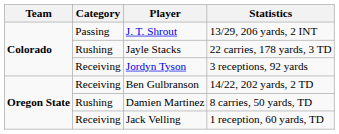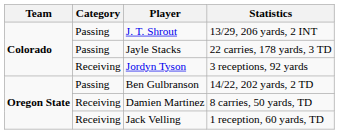(94, 49) Rushing -> (92, 49) Passing
(98, 84) Receiving -> (92, 84) Passing
(94, 102) Rushing -> (98, 102) Receiving
